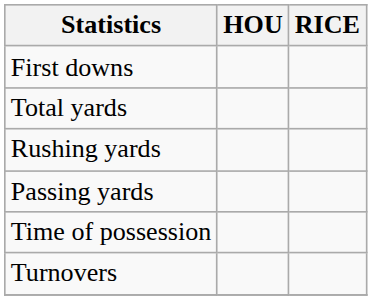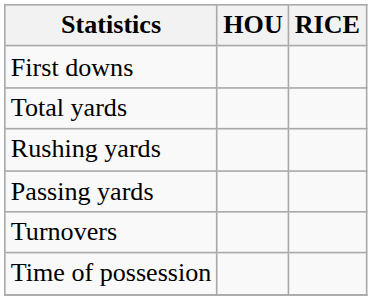rows swapped: (64, 273) <-> (111, 231)
